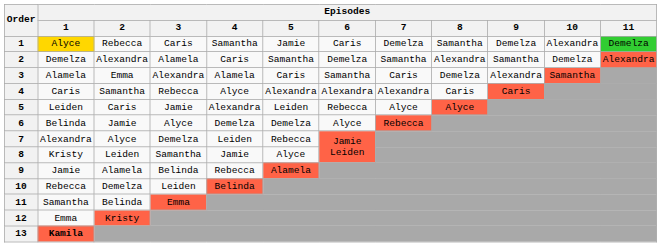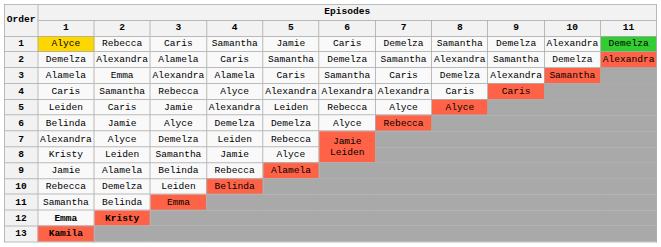(66, 218) normal -> (66, 218) bold
(122, 218) normal -> (122, 218) bold
